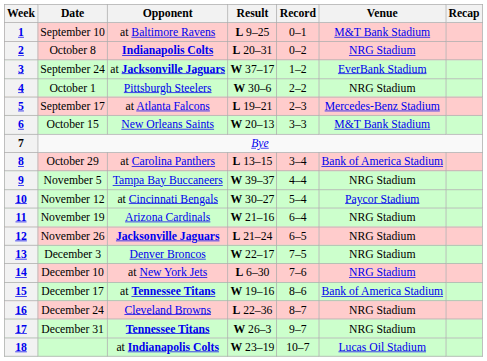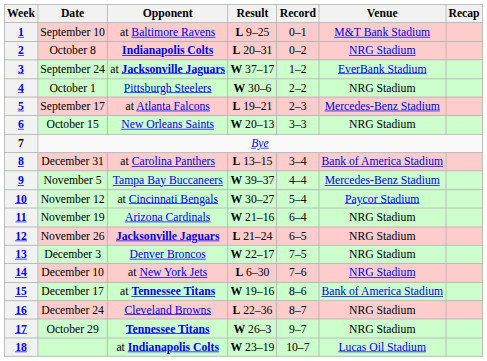(382, 124) M&T Bank Stadium -> (382, 124) NRG Stadium
(73, 161) October 29 -> (73, 161) December 31
(382, 180) NRG Stadium -> (382, 180) Mercedes-Benz Stadium
(73, 328) December 31 -> (73, 328) October 29
